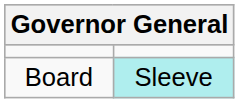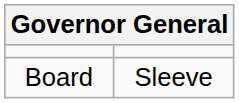(174, 77) paleturquoise background -> (174, 77) no background
